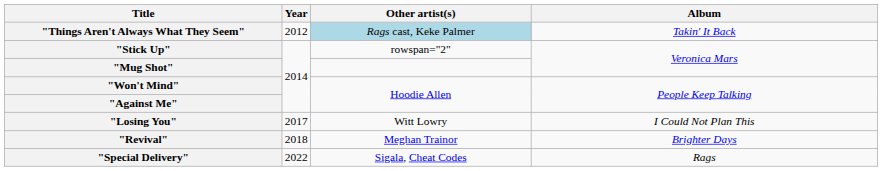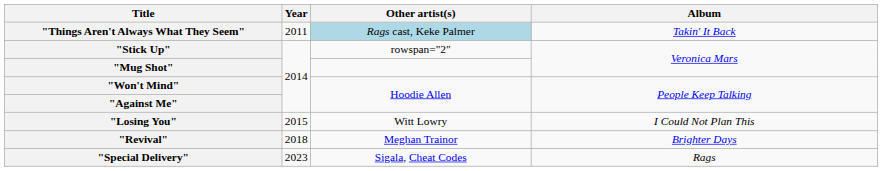(296, 31) 2012 -> (296, 31) 2011
(296, 121) 2017 -> (296, 121) 2015
(296, 157) 2022 -> (296, 157) 2023
